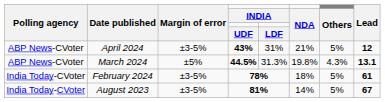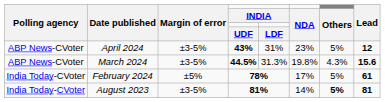(305, 48) 21% -> (305, 48) 23%
(193, 62) ±5% -> (193, 62) ±3-5%
(367, 62) 13.1 -> (367, 62) 15.6
(193, 76) ±3-5% -> (193, 76) ±5%
(305, 76) 18% -> (305, 76) 17%
(337, 90) normal -> (337, 90) bold
(367, 90) 67 -> (367, 90) 81
